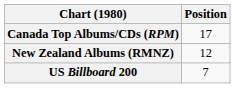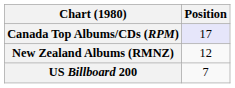(206, 33) no background -> (206, 33) lavender background
